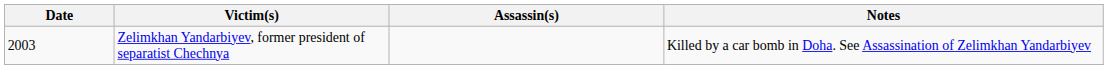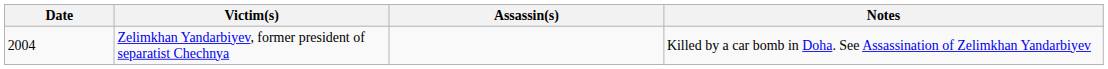(22, 45) 2003 -> (22, 45) 2004
